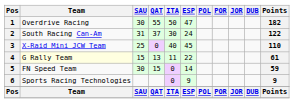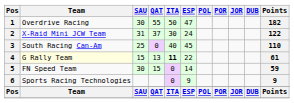(62, 34) South Racing Can-Am -> (64, 34) X-Raid Mini JCW Team
(64, 46) X-Raid Mini JCW Team -> (62, 46) South Racing Can-Am
(173, 57) normal -> (173, 57) bold
